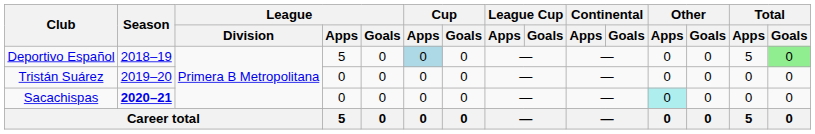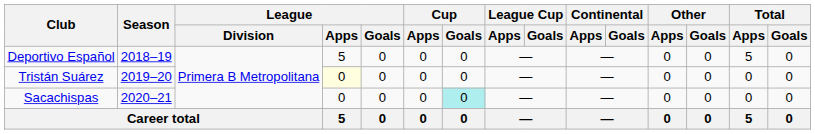(423, 56) lightblue background -> (423, 56) no background
(789, 56) lightgreen background -> (789, 56) no background
(342, 77) no background -> (342, 77) lightyellow background
(146, 98) bold -> (146, 98) normal
(464, 98) no background -> (464, 98) paleturquoise background
(667, 98) paleturquoise background -> (667, 98) no background
